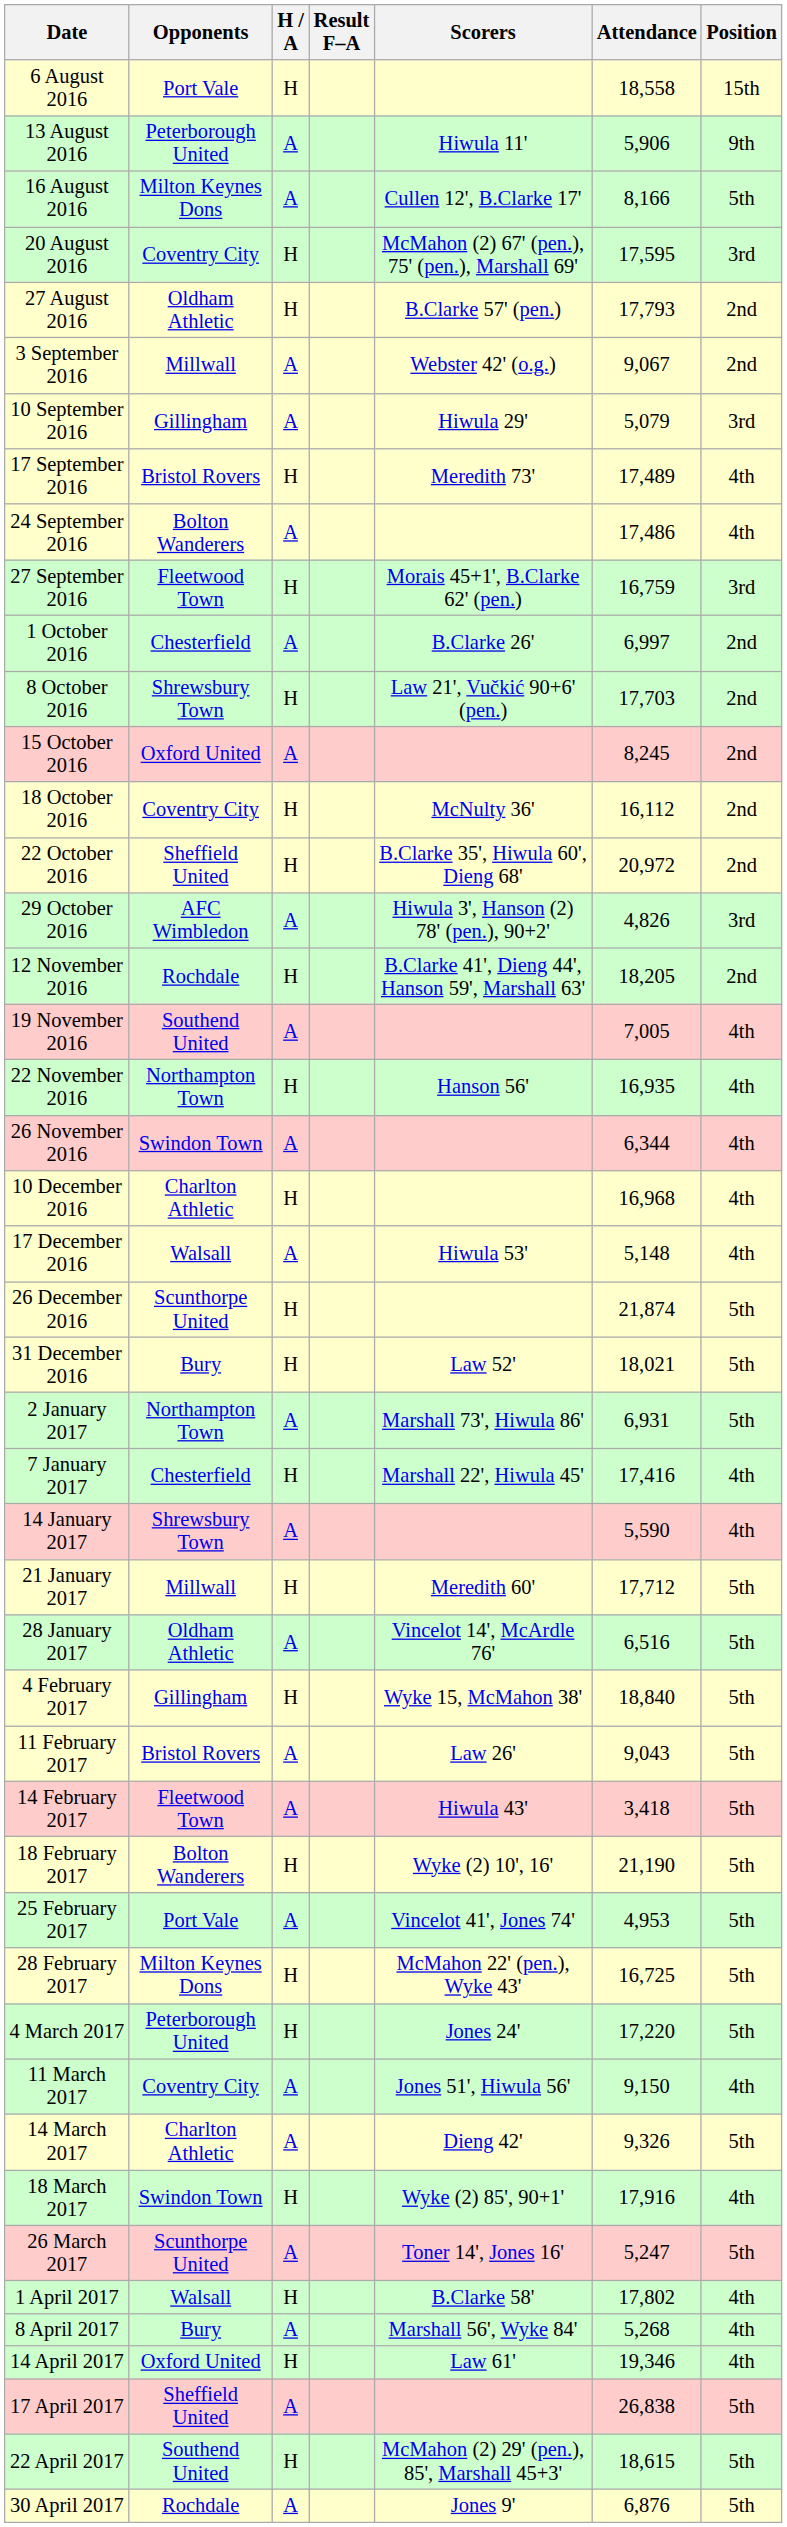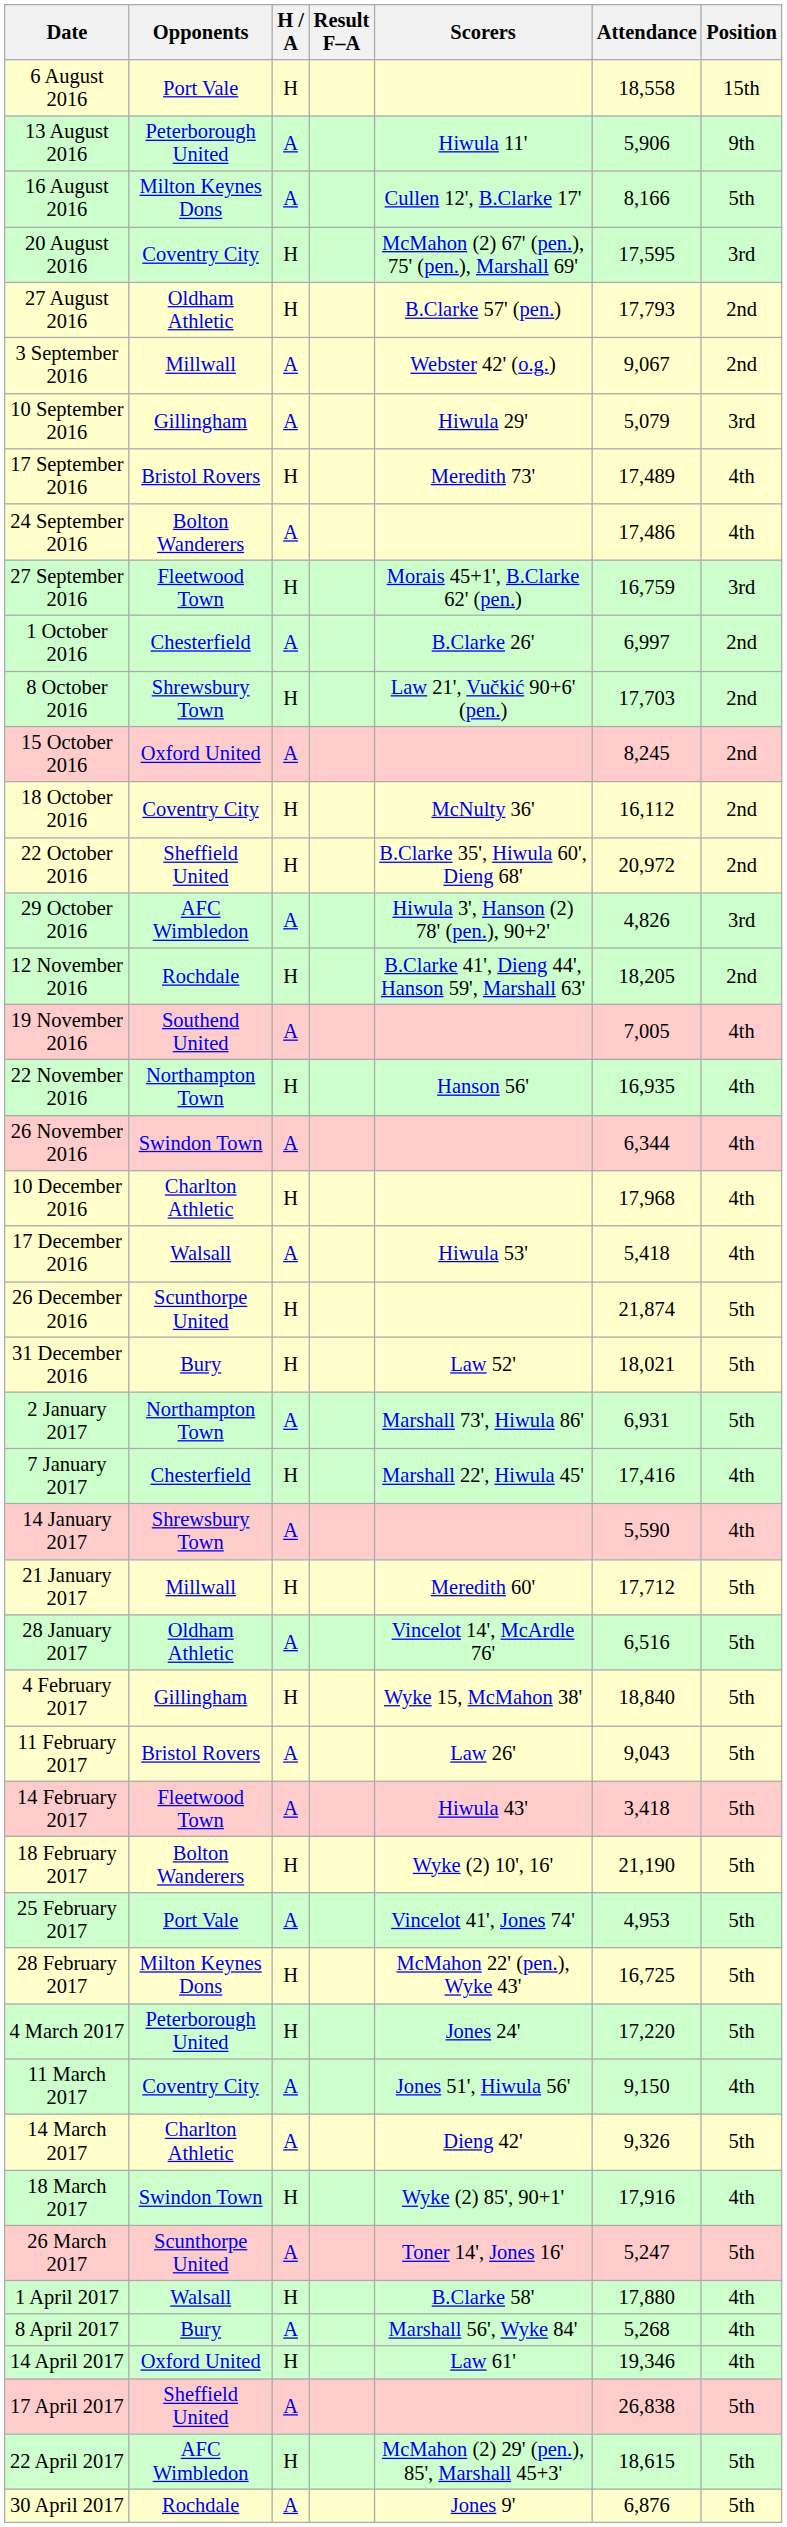(647, 1198) 16,968 -> (647, 1198) 17,968
(647, 1253) 5,148 -> (647, 1253) 5,418
(647, 2297) 17,802 -> (647, 2297) 17,880
(201, 2461) Southend United -> (201, 2461) AFC Wimbledon
